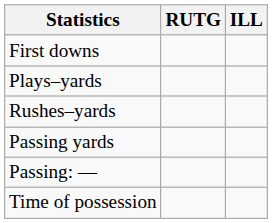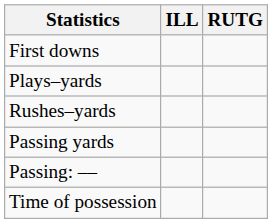columns swapped: (193, 19) <-> (246, 19)
